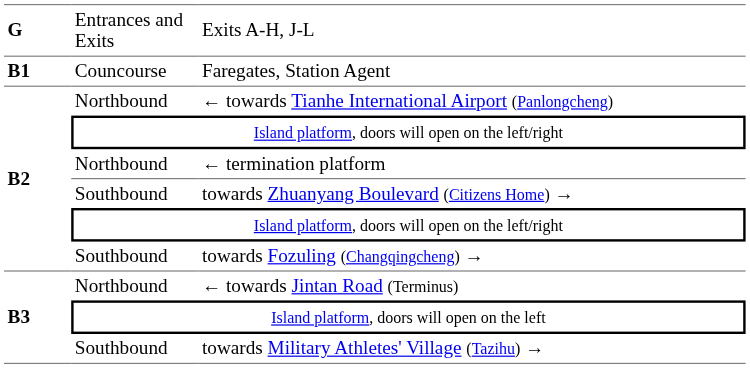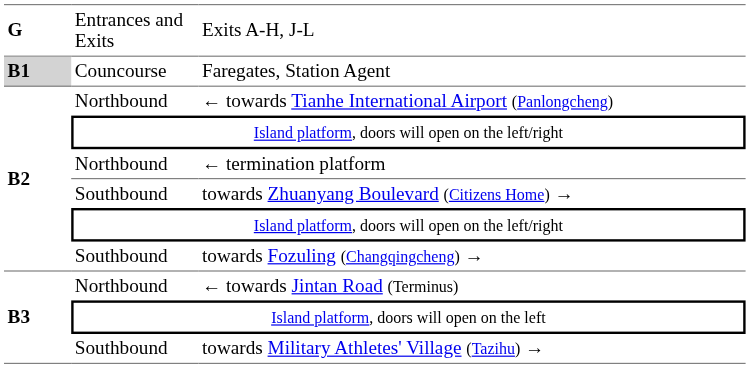(19, 71) no background -> (19, 71) lightgrey background
